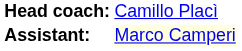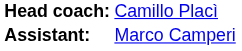(175, 35) lightyellow background -> (175, 35) no background
